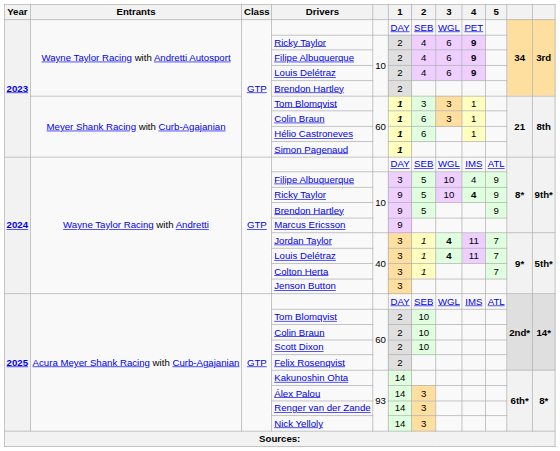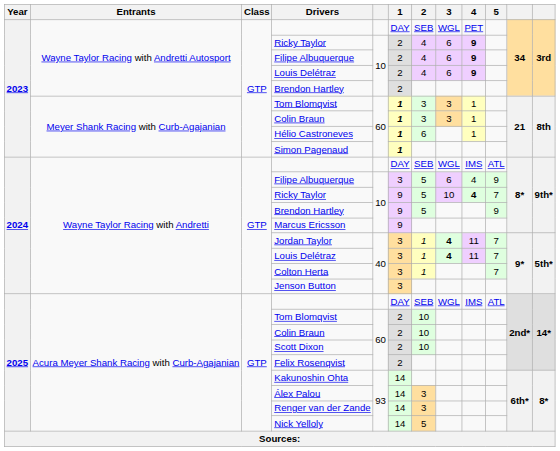(424, 119) 6 -> (424, 119) 3
(449, 180) 10 -> (449, 180) 6
(496, 195) 9 -> (496, 195) 7
(424, 424) 3 -> (424, 424) 5
